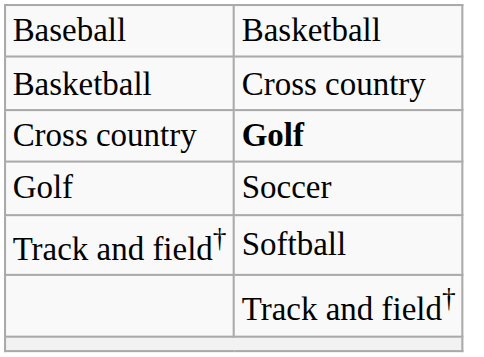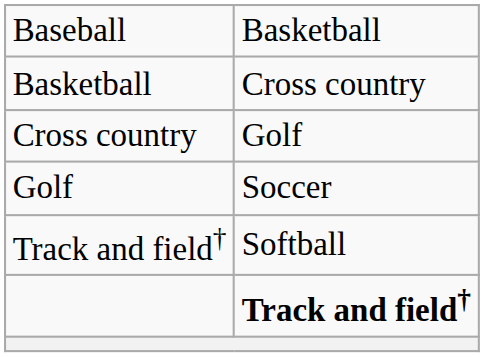(273, 135) bold -> (272, 135) normal
(349, 305) normal -> (356, 305) bold
